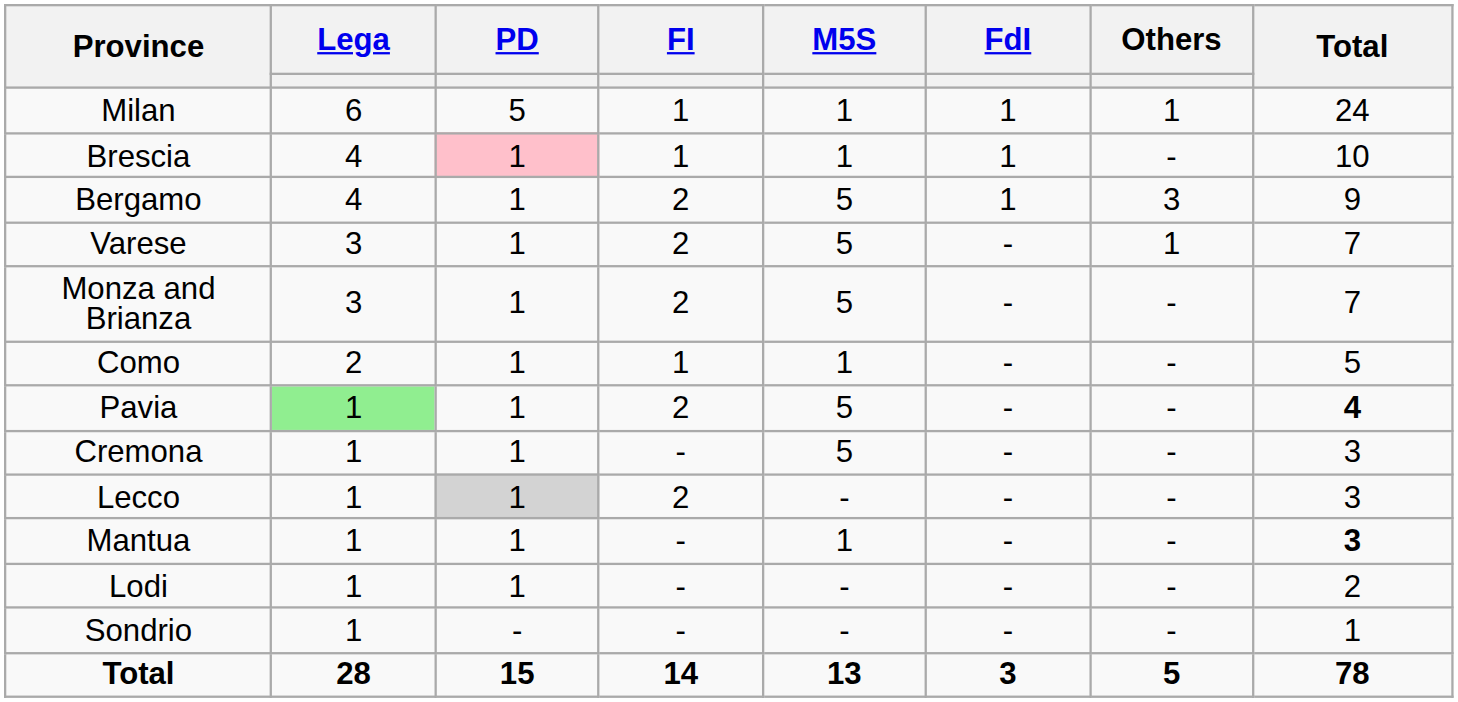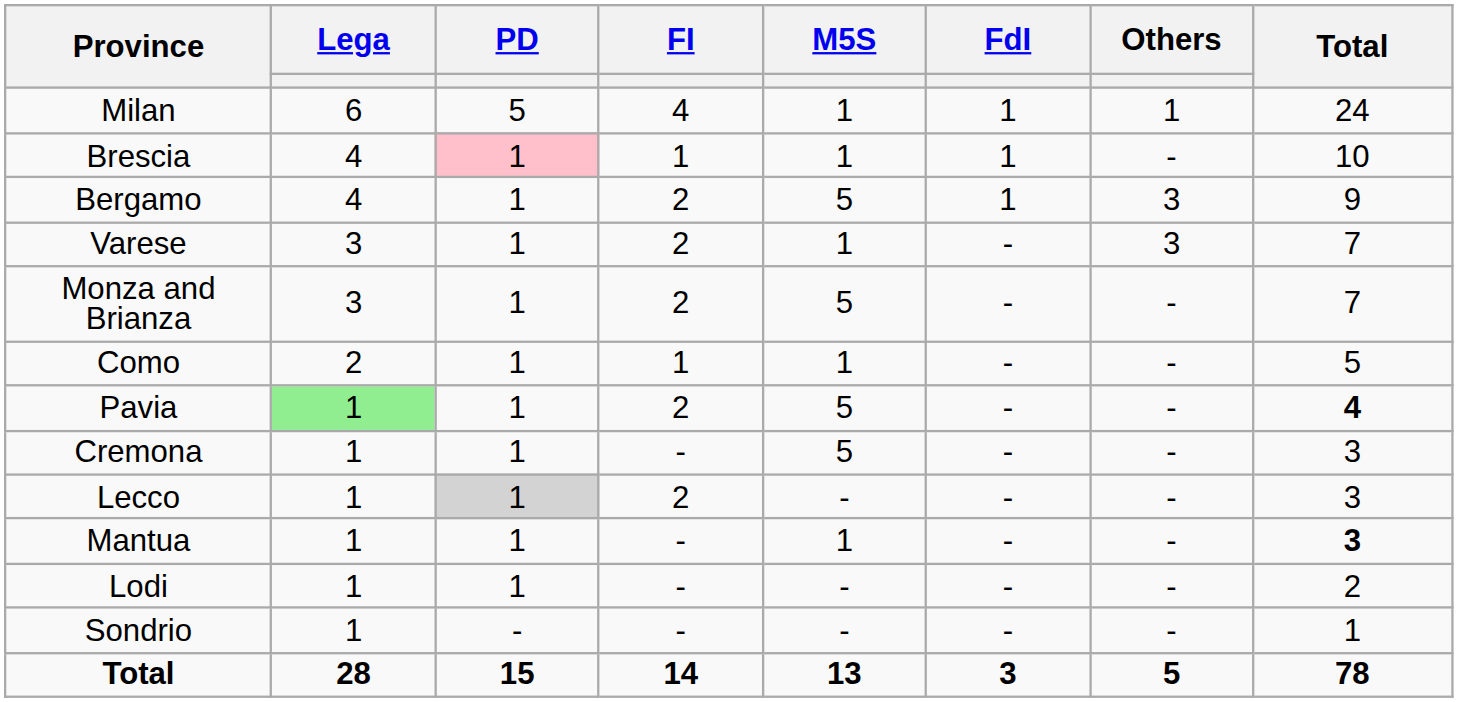(681, 110) 1 -> (681, 110) 4
(844, 244) 5 -> (844, 244) 1
(1172, 244) 1 -> (1172, 244) 3
